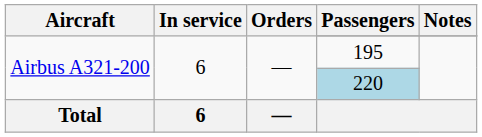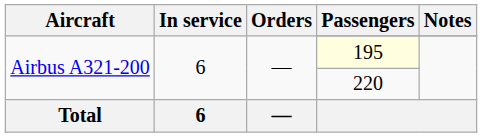(368, 52) no background -> (368, 52) lightyellow background
(368, 83) lightblue background -> (368, 83) no background
